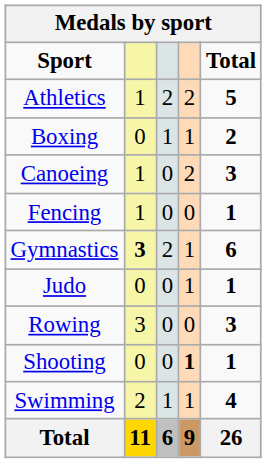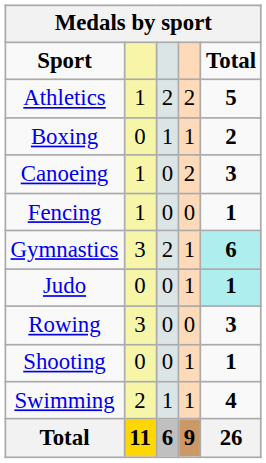(140, 249) bold -> (140, 249) normal
(231, 249) no background -> (231, 249) paleturquoise background
(231, 287) no background -> (231, 287) paleturquoise background
(190, 362) bold -> (190, 362) normal
